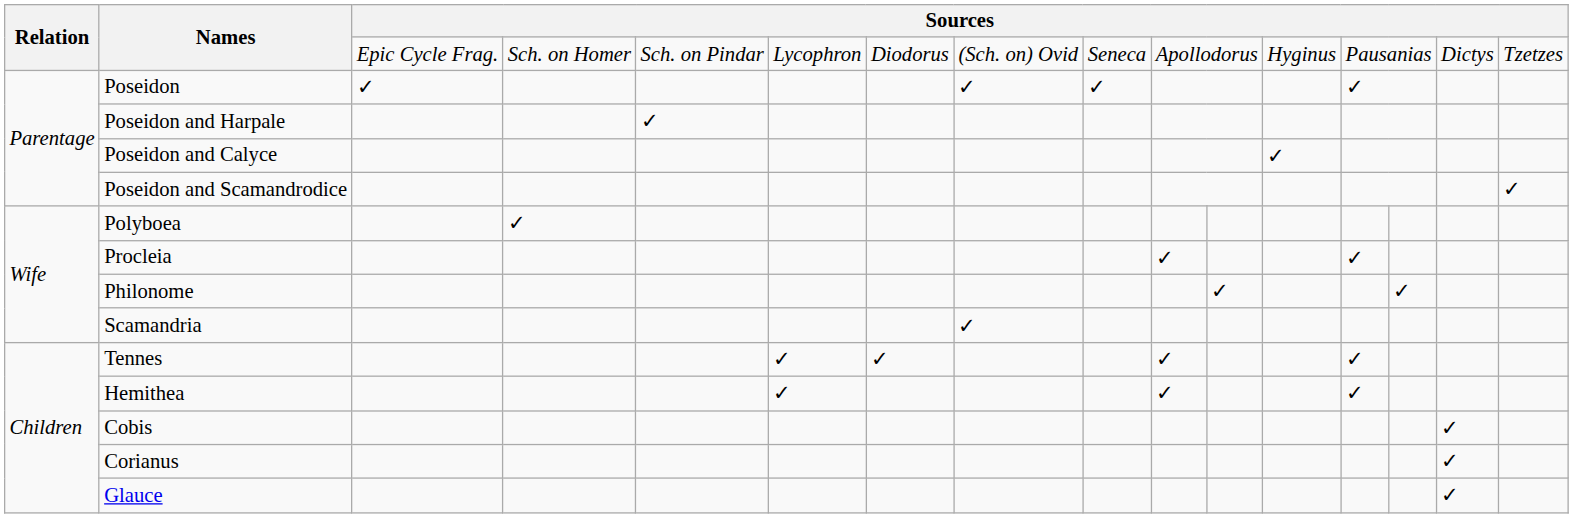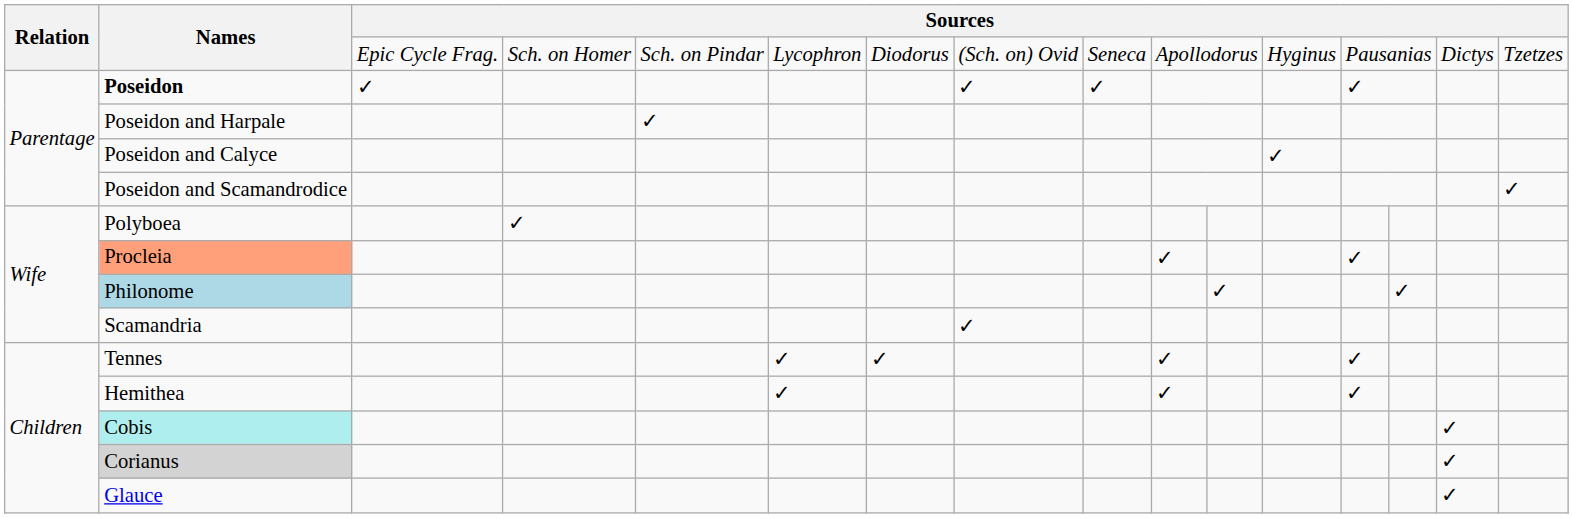(142, 86) normal -> (144, 86) bold
(138, 257) no background -> (138, 257) lightsalmon background
(149, 291) no background -> (149, 291) lightblue background
(128, 427) no background -> (128, 427) paleturquoise background
(141, 461) no background -> (141, 461) lightgrey background
